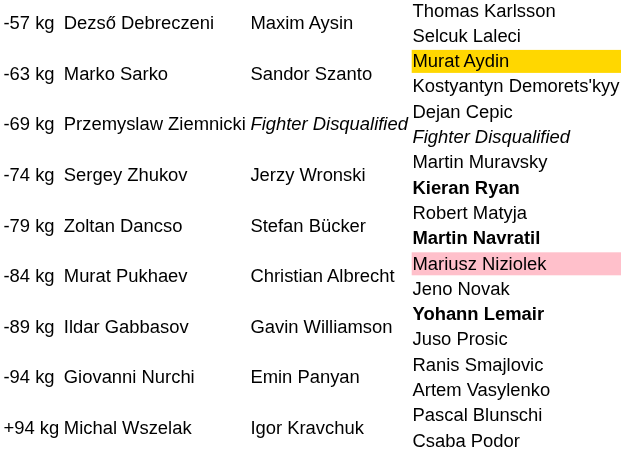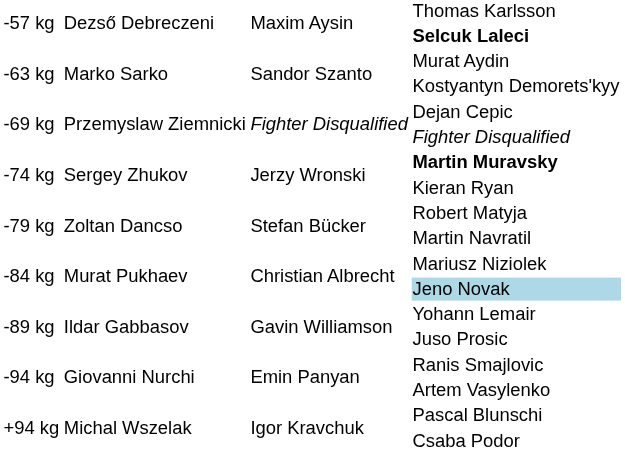(467, 36) normal -> (471, 36) bold
(461, 61) gold background -> (461, 61) no background
(480, 162) normal -> (485, 162) bold
(466, 187) bold -> (463, 187) normal
(476, 238) bold -> (472, 238) normal
(479, 263) pink background -> (479, 263) no background
(461, 289) no background -> (461, 289) lightblue background
(478, 314) bold -> (474, 314) normal
